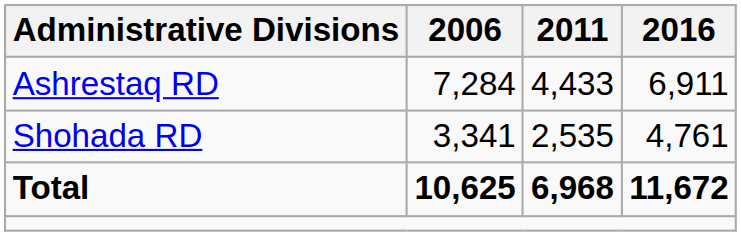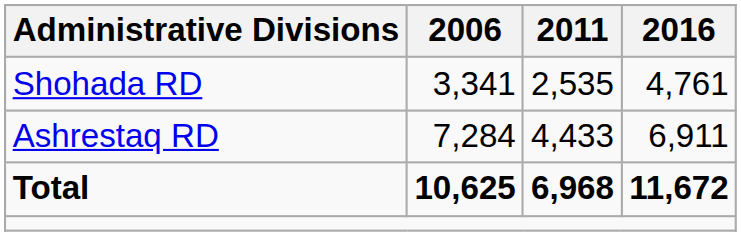rows swapped: (116, 83) <-> (108, 135)
